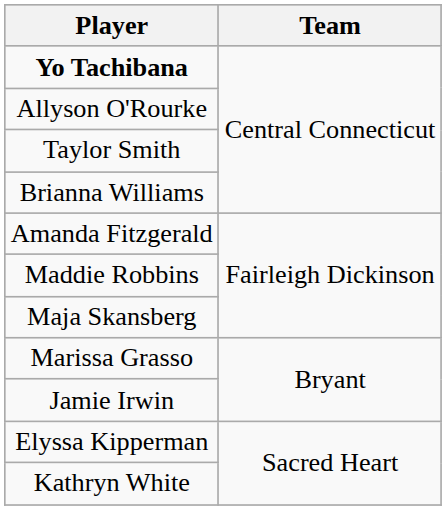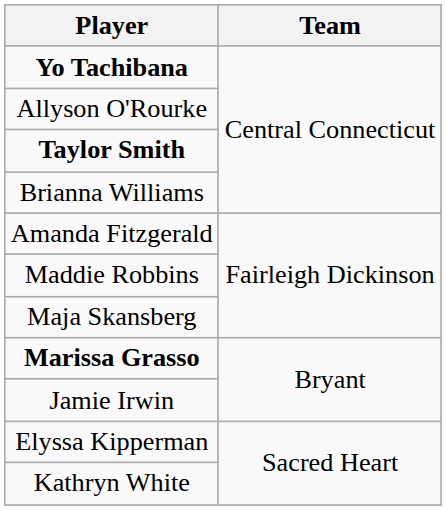(112, 150) normal -> (112, 150) bold
(112, 358) normal -> (112, 358) bold
